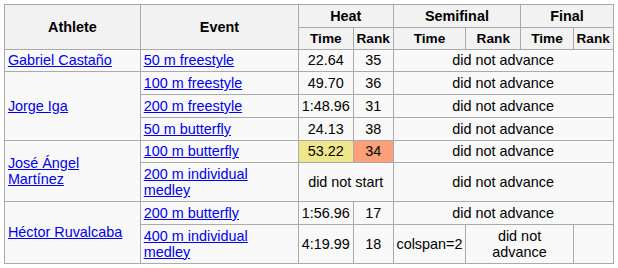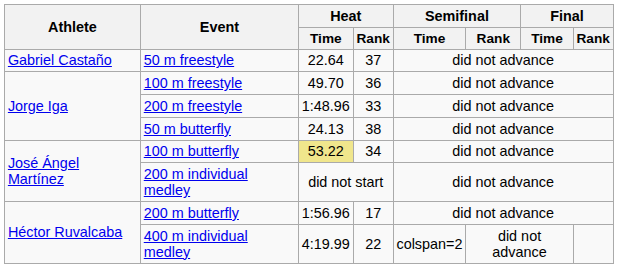(373, 60) 35 -> (373, 60) 37
(373, 106) 31 -> (373, 106) 33
(373, 151) lightsalmon background -> (373, 151) no background
(373, 244) 18 -> (373, 244) 22
